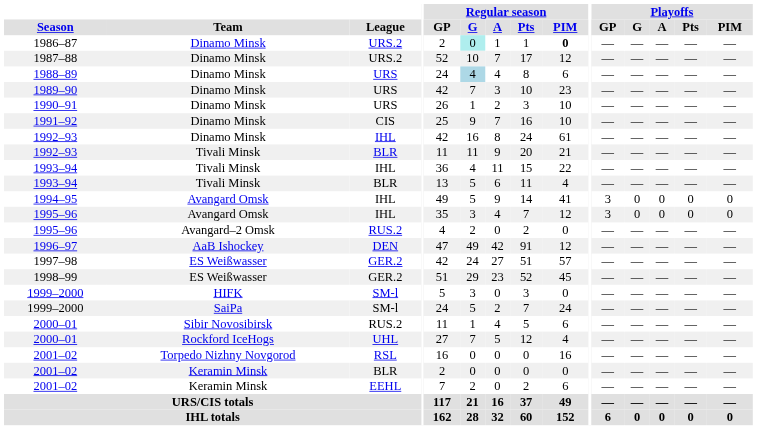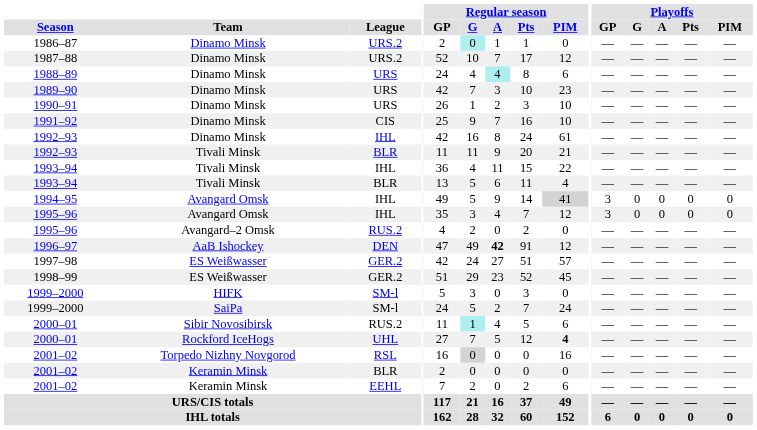(565, 43) bold -> (565, 43) normal
(473, 74) lightblue background -> (473, 74) no background
(497, 74) no background -> (497, 74) paleturquoise background
(565, 199) no background -> (565, 199) lightgrey background
(497, 245) normal -> (497, 245) bold
(473, 323) no background -> (473, 323) paleturquoise background
(565, 339) normal -> (565, 339) bold
(473, 355) no background -> (473, 355) lightgrey background
